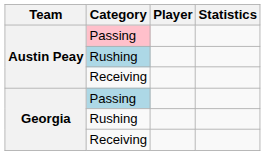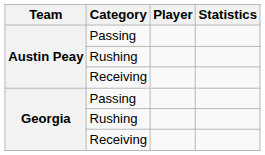(113, 35) pink background -> (113, 35) no background
(114, 56) lightblue background -> (114, 56) no background
(113, 98) lightblue background -> (113, 98) no background
